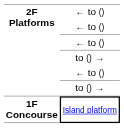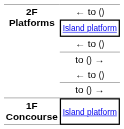(90, 27) ← to () -> (90, 28) Island platform
